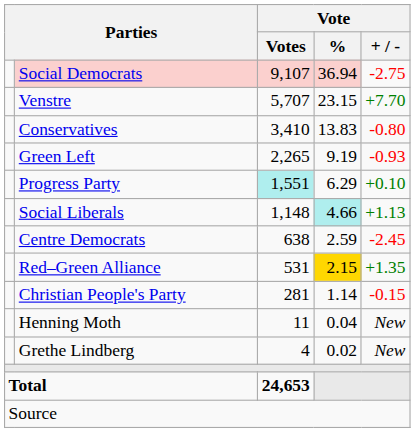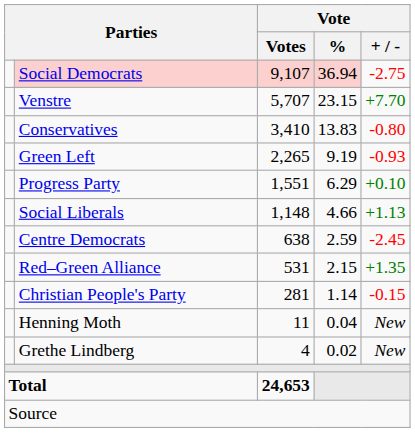(290, 184) paleturquoise background -> (290, 184) no background
(342, 211) paleturquoise background -> (342, 211) no background
(342, 267) gold background -> (342, 267) no background
